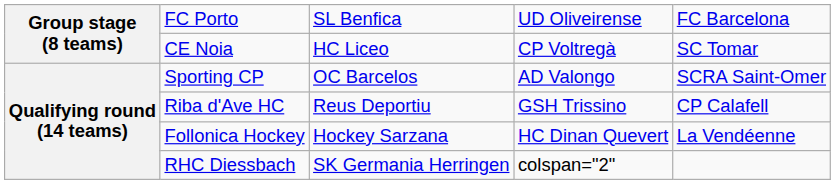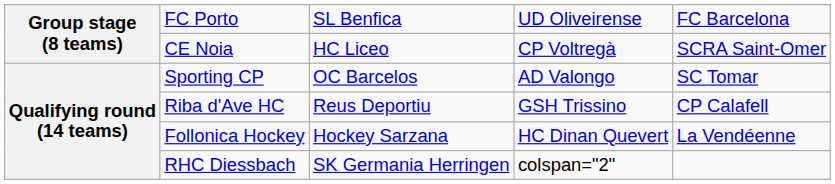(717, 48) SC Tomar -> (751, 48) SCRA Saint-Omer
(751, 77) SCRA Saint-Omer -> (717, 77) SC Tomar
